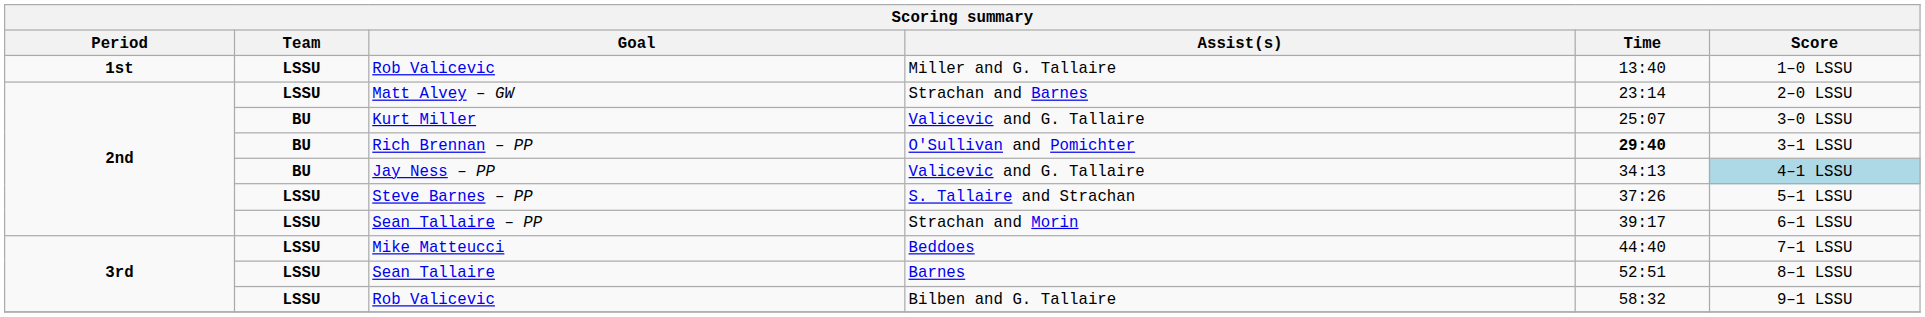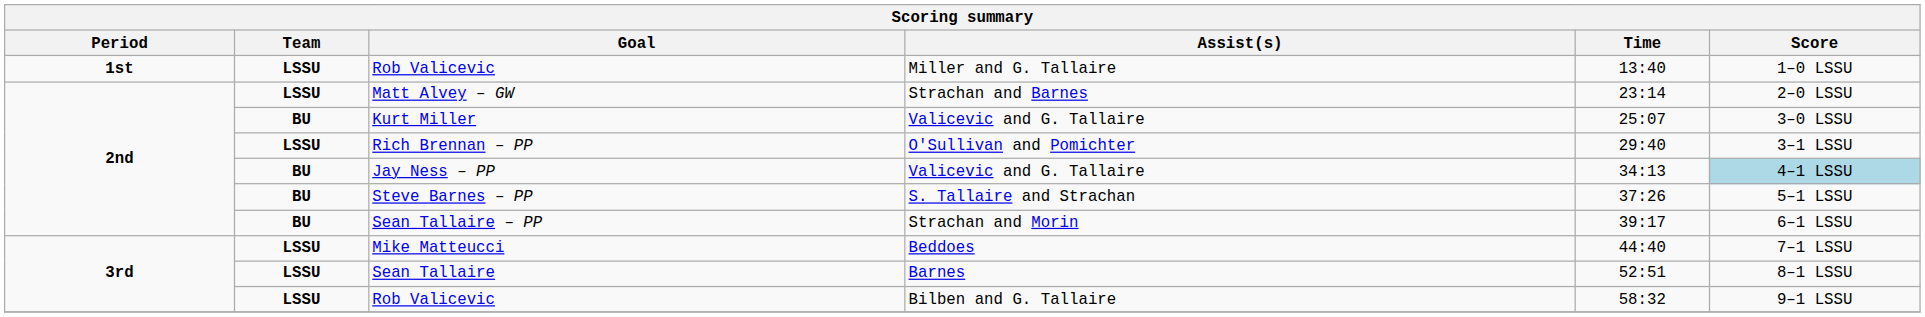(301, 146) BU -> (301, 146) LSSU
(1642, 146) bold -> (1642, 146) normal
(301, 197) LSSU -> (301, 197) BU
(301, 223) LSSU -> (301, 223) BU
